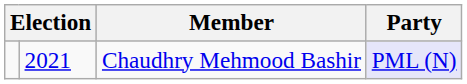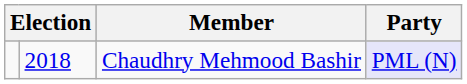(48, 59) 2021 -> (48, 59) 2018
